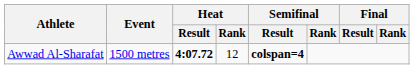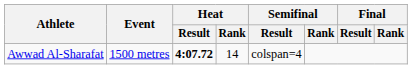(232, 54) 12 -> (232, 54) 14
(278, 54) bold -> (277, 54) normal
